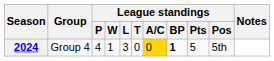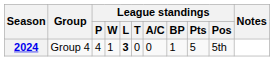(125, 47) normal -> (125, 47) bold
(149, 47) gold background -> (149, 47) no background
(173, 47) bold -> (173, 47) normal
